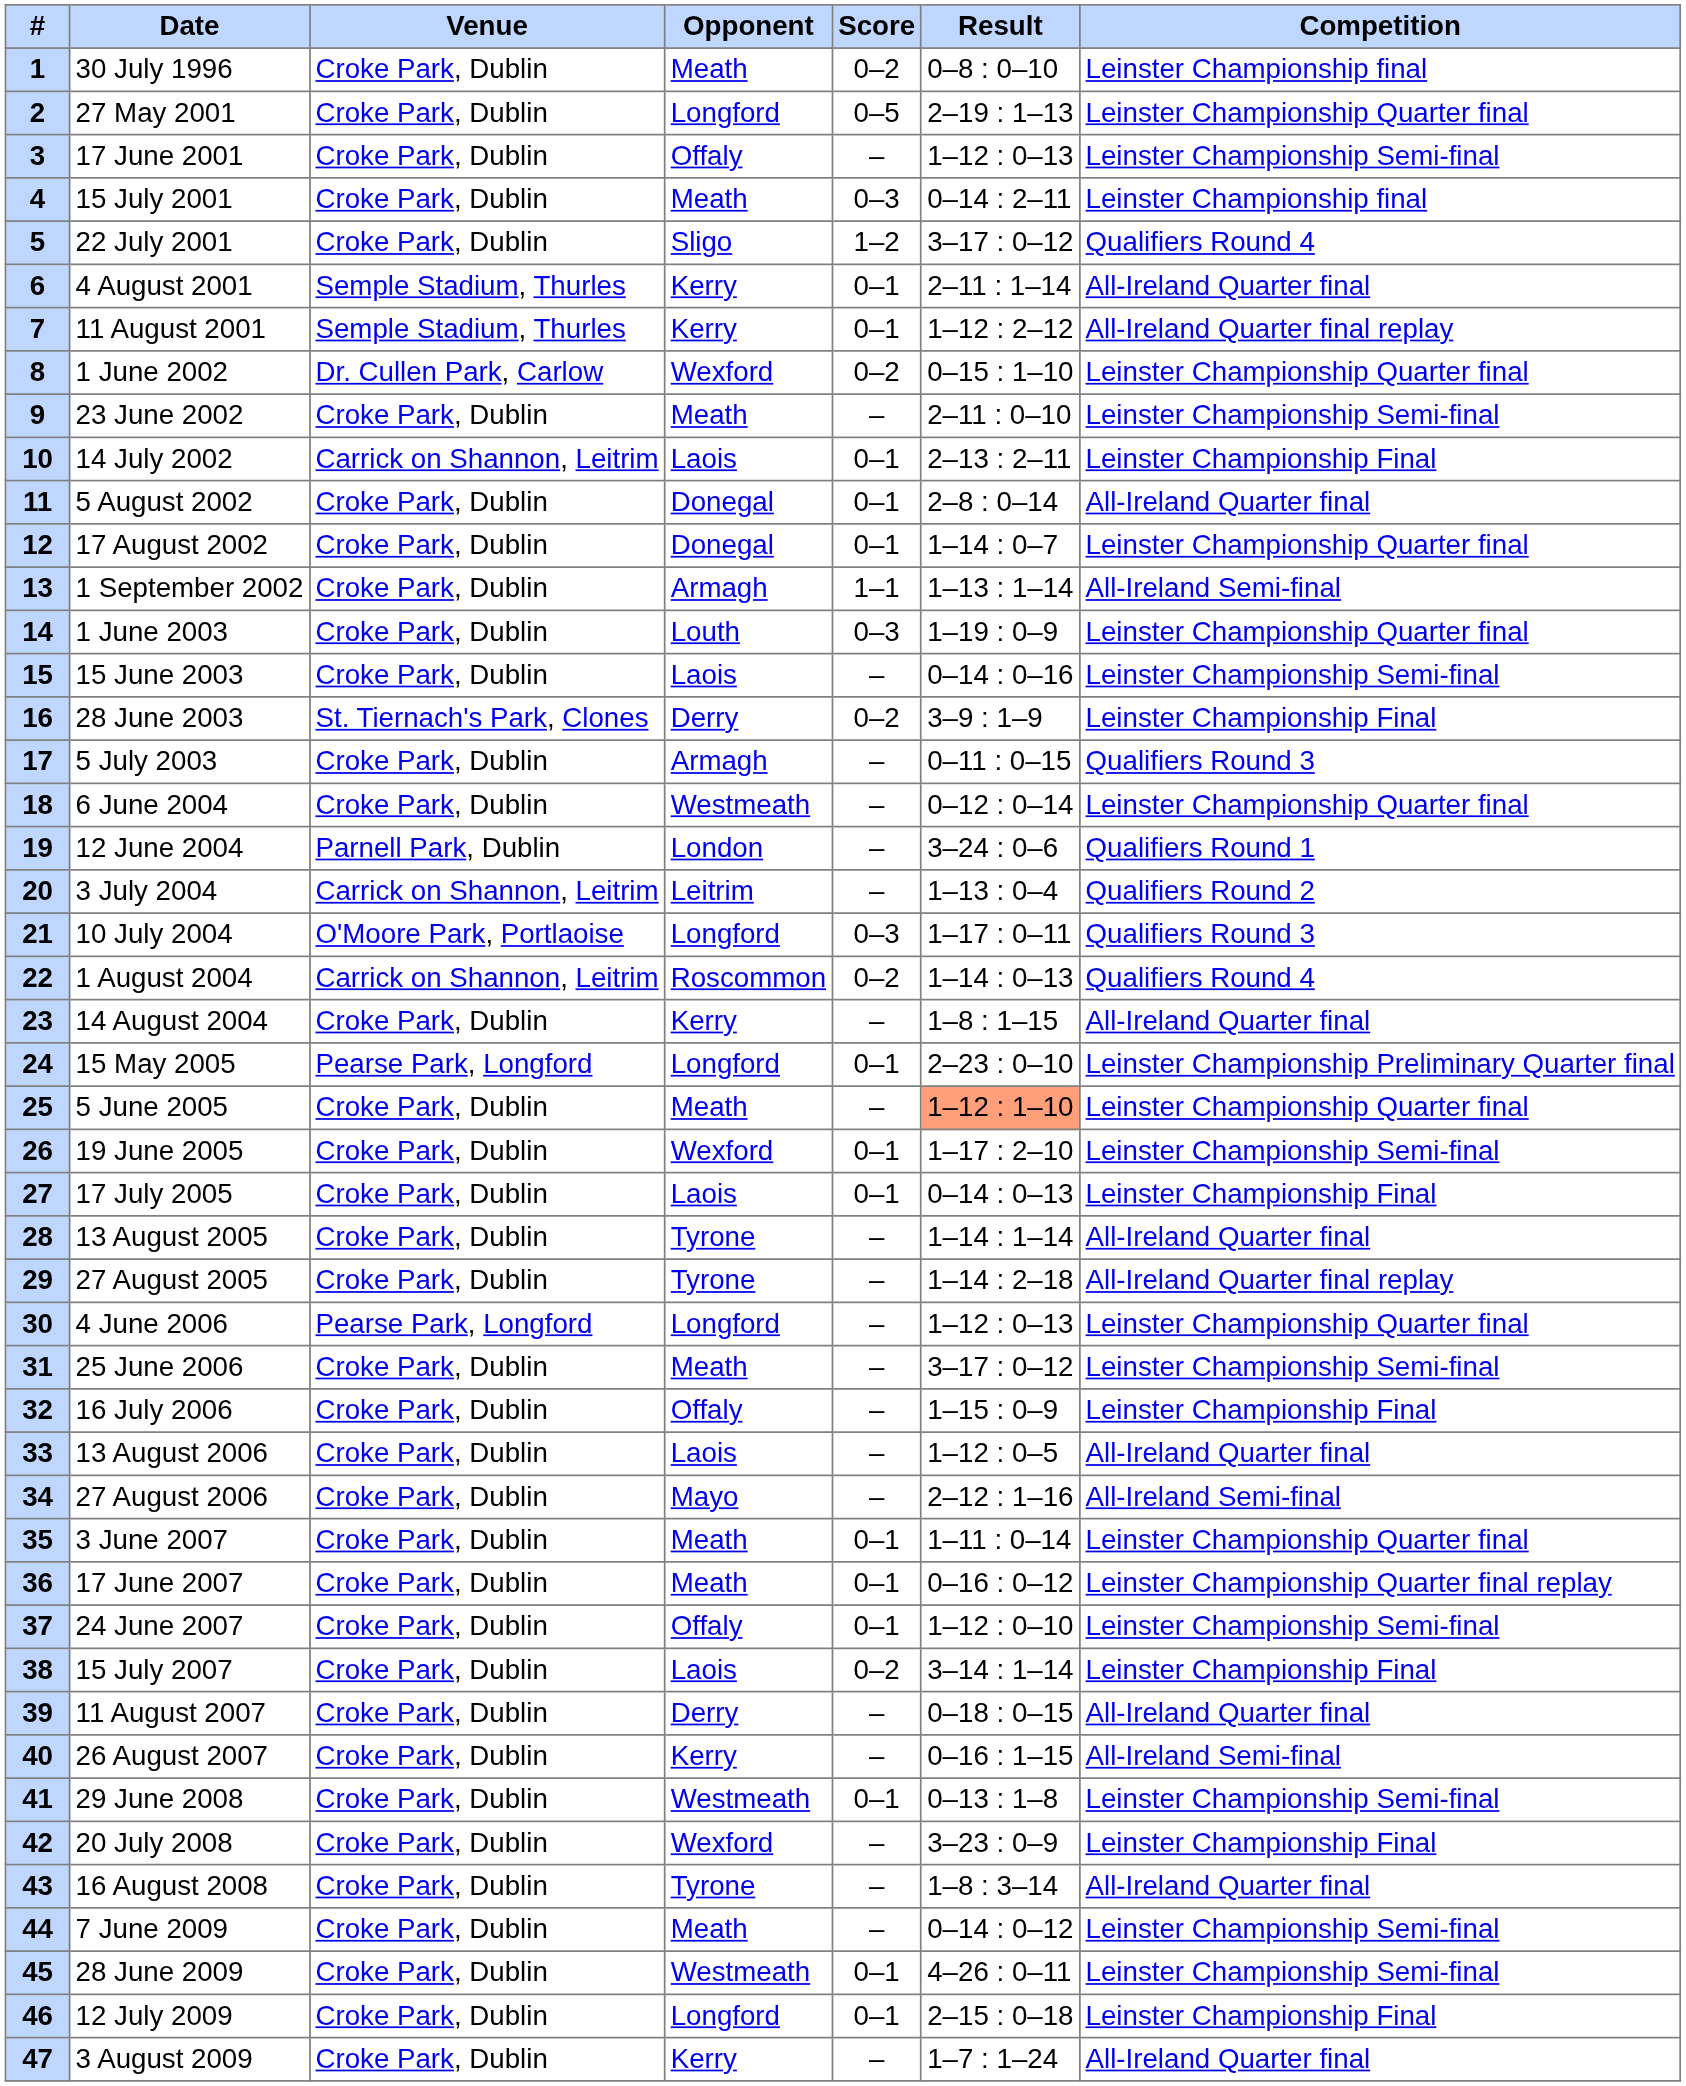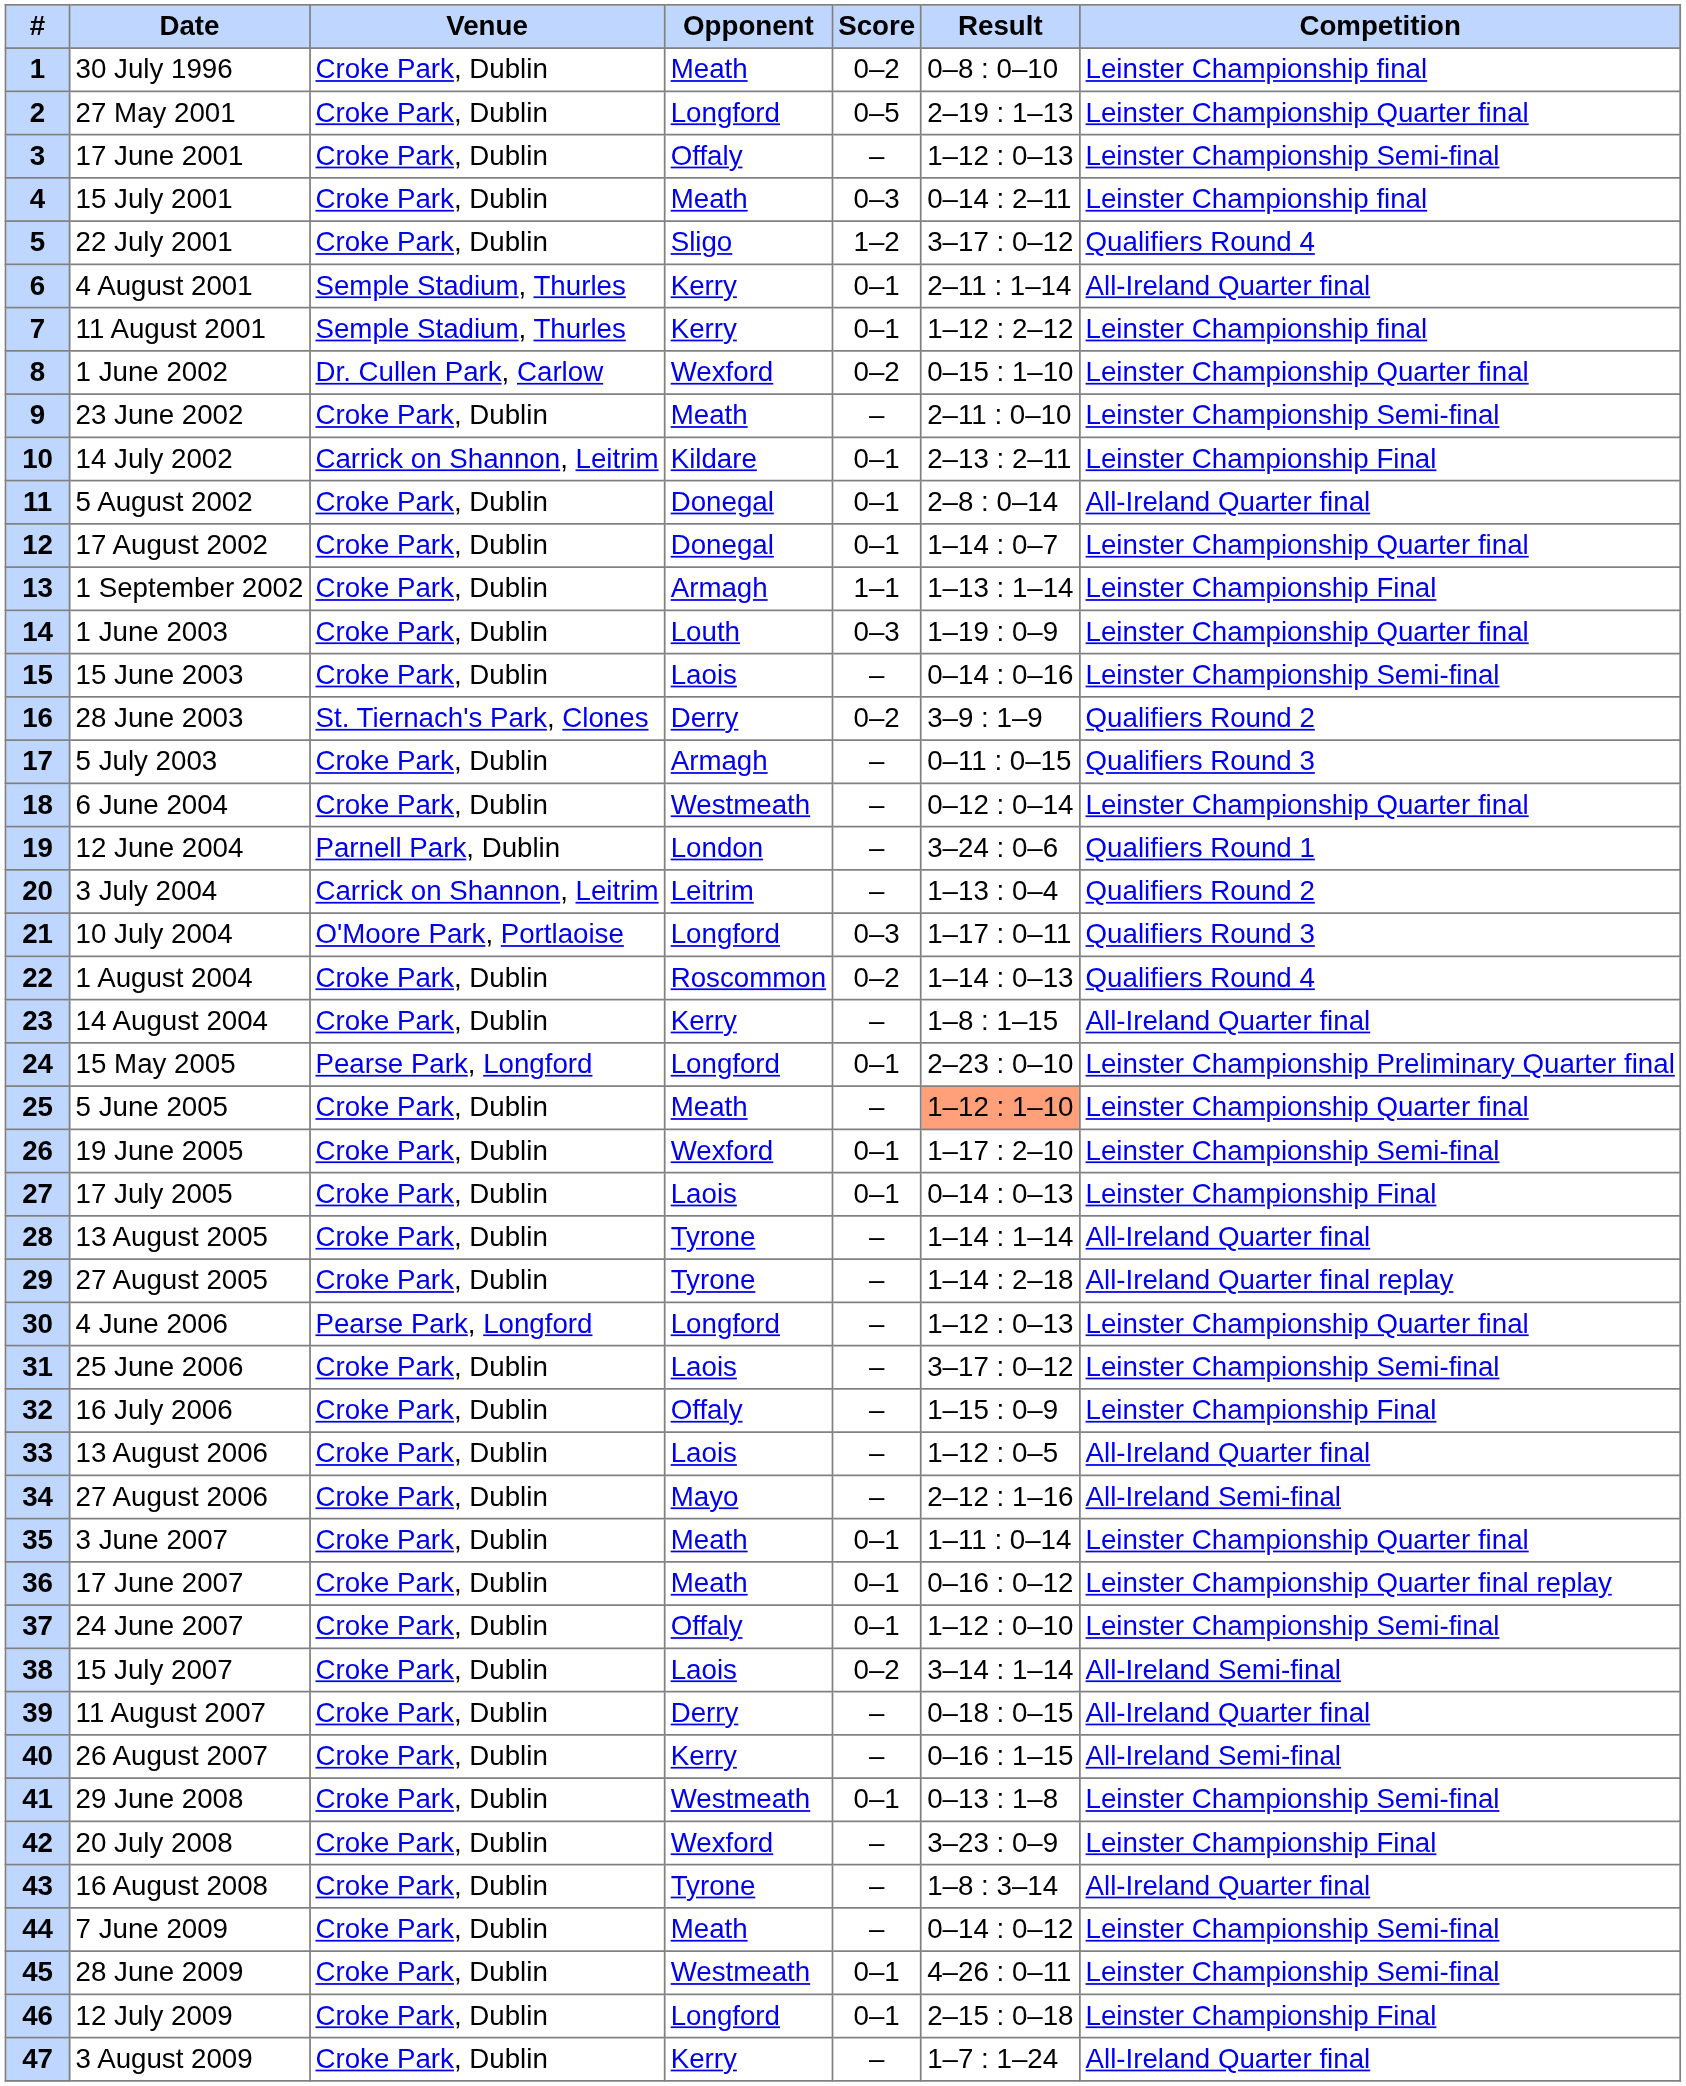(1269, 328) All-Ireland Quarter final replay -> (1256, 328) Leinster Championship final
(704, 458) Laois -> (714, 458) Kildare
(1213, 588) All-Ireland Semi-final -> (1261, 588) Leinster Championship Final
(1261, 718) Leinster Championship Final -> (1200, 718) Qualifiers Round 2
(487, 977) Carrick on Shannon, Leitrim -> (432, 977) Croke Park, Dublin
(709, 1366) Meath -> (704, 1366) Laois
(1261, 1669) Leinster Championship Final -> (1213, 1669) All-Ireland Semi-final
